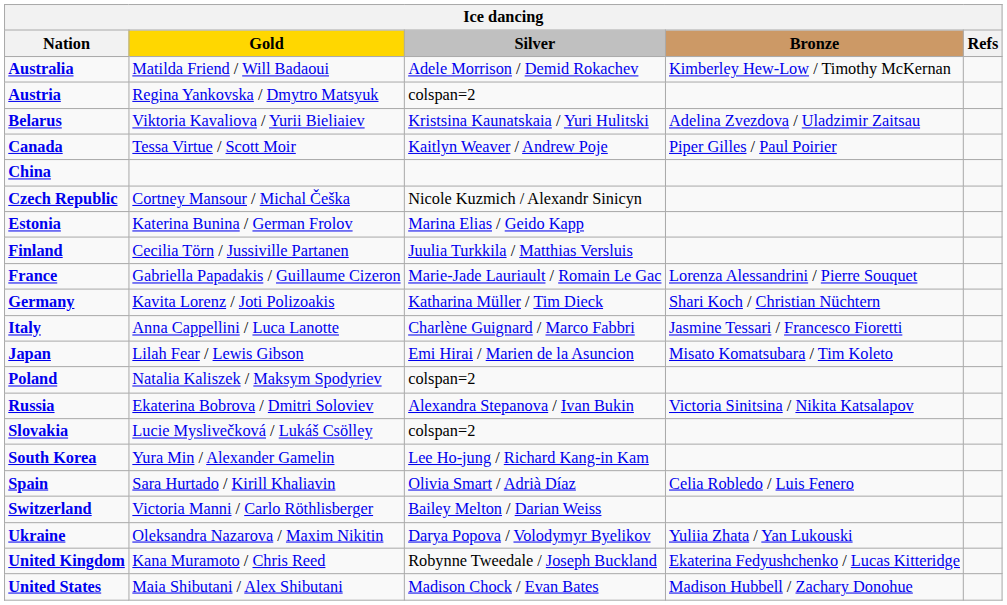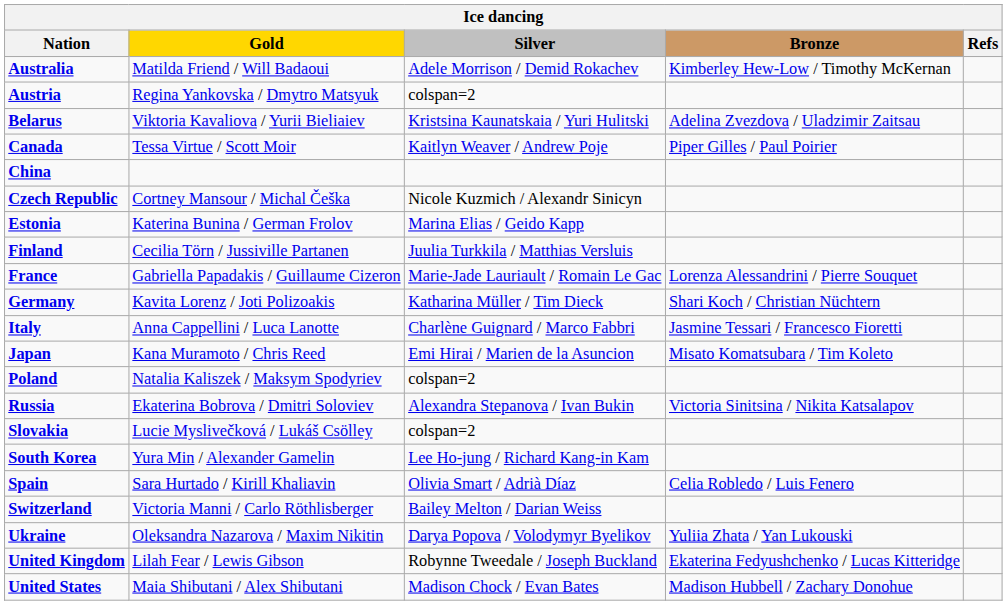(218, 353) Lilah Fear / Lewis Gibson -> (229, 353) Kana Muramoto / Chris Reed
(229, 560) Kana Muramoto / Chris Reed -> (218, 560) Lilah Fear / Lewis Gibson
